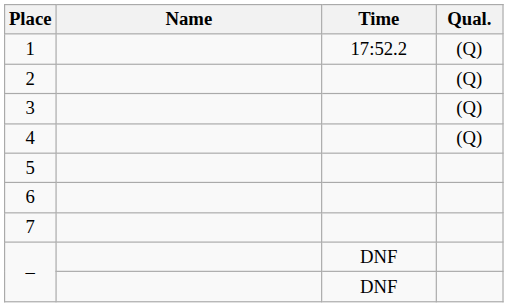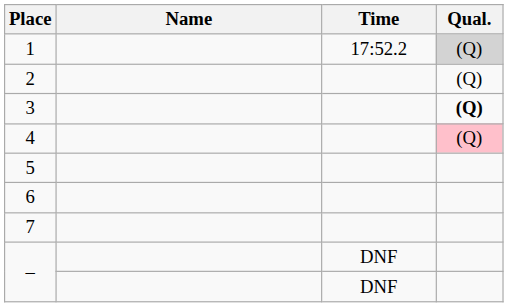(469, 49) no background -> (469, 49) lightgrey background
(469, 108) normal -> (469, 108) bold
(469, 138) no background -> (469, 138) pink background
